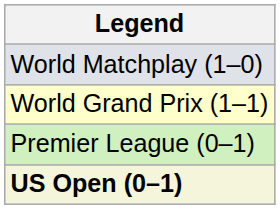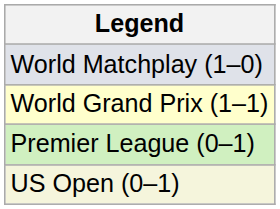(96, 183) bold -> (95, 183) normal
